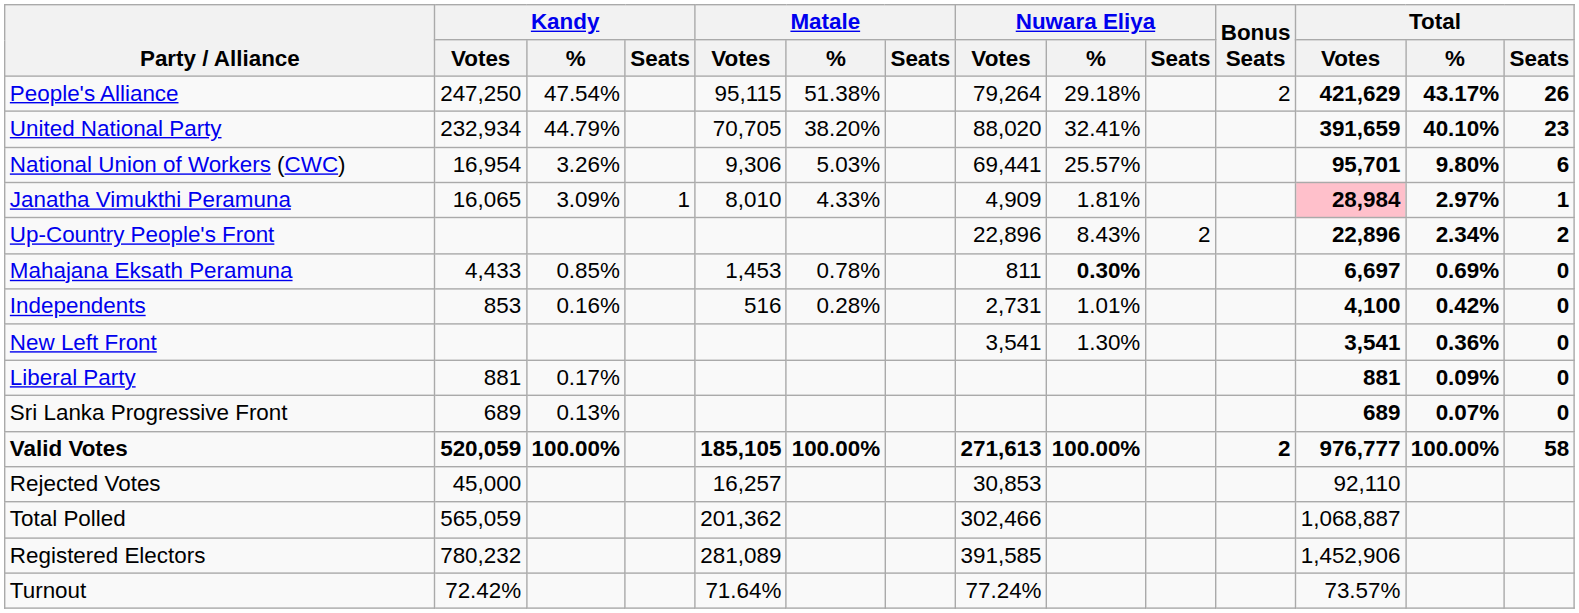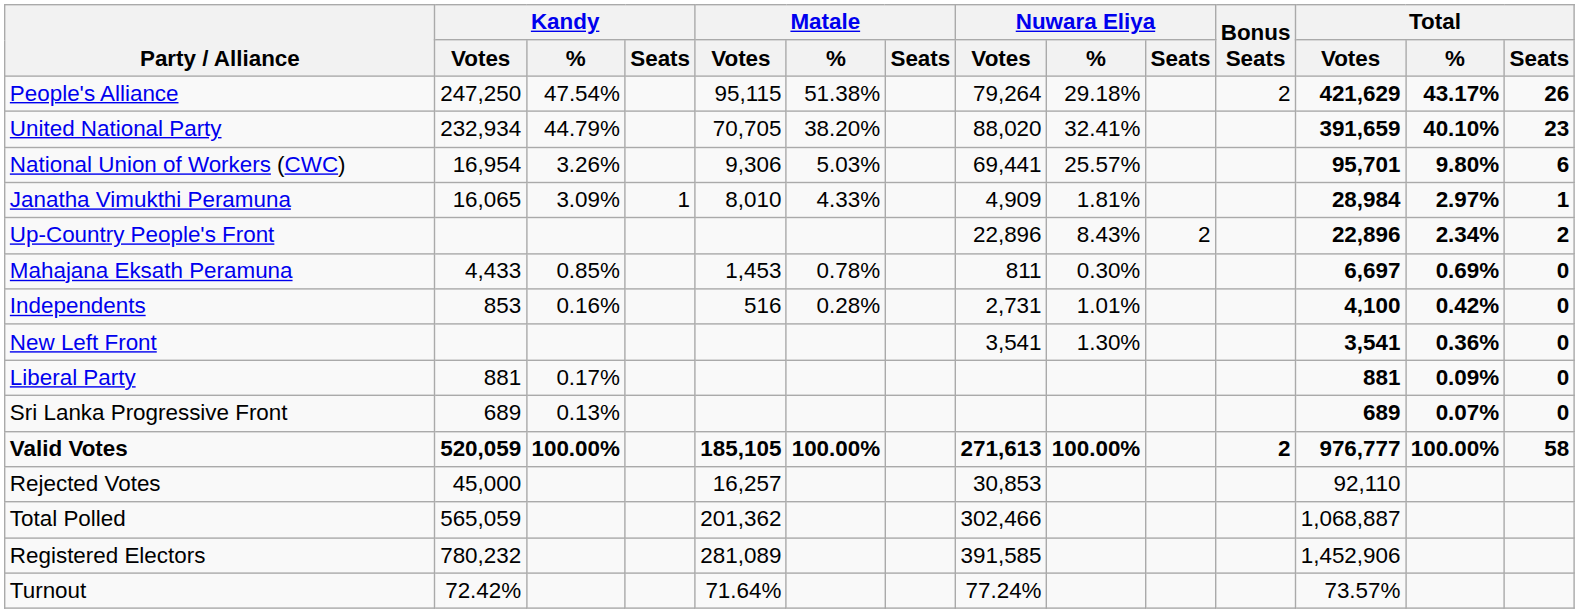(1366, 199) pink background -> (1366, 199) no background
(1109, 270) bold -> (1109, 270) normal
